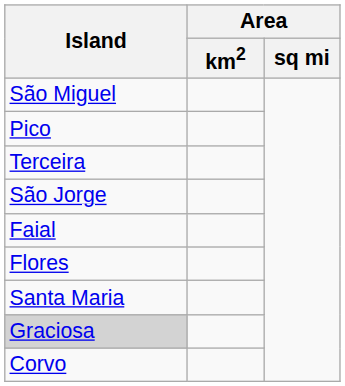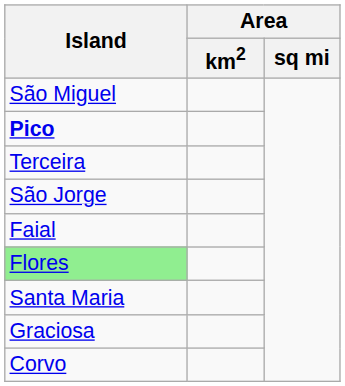(30, 128) normal -> (32, 128) bold
(39, 263) no background -> (39, 263) lightgreen background
(52, 331) lightgrey background -> (52, 331) no background
